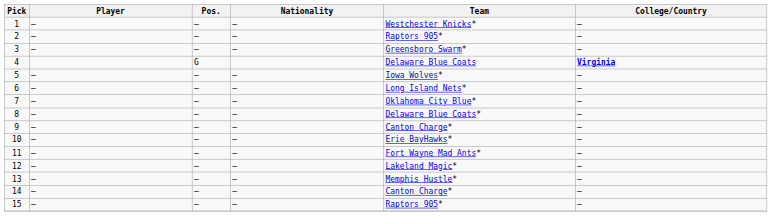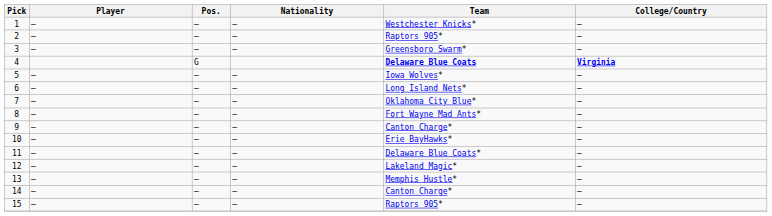(431, 62) normal -> (431, 62) bold
(433, 114) Delaware Blue Coats* -> (433, 114) Fort Wayne Mad Ants*
(433, 153) Fort Wayne Mad Ants* -> (433, 153) Delaware Blue Coats*
